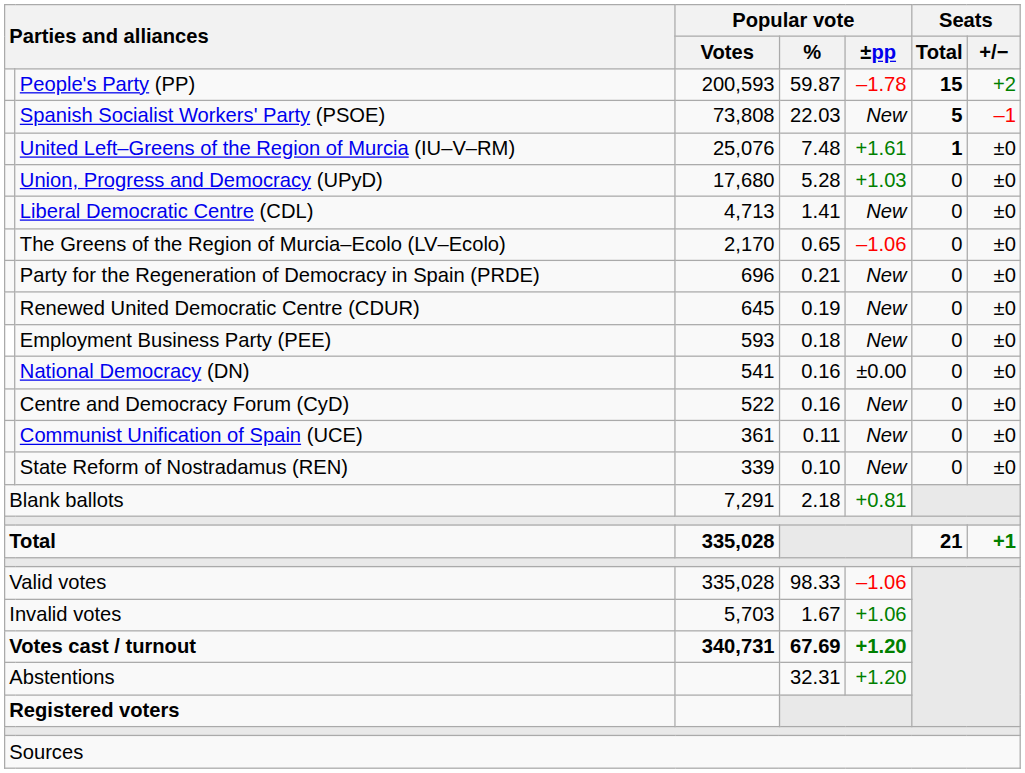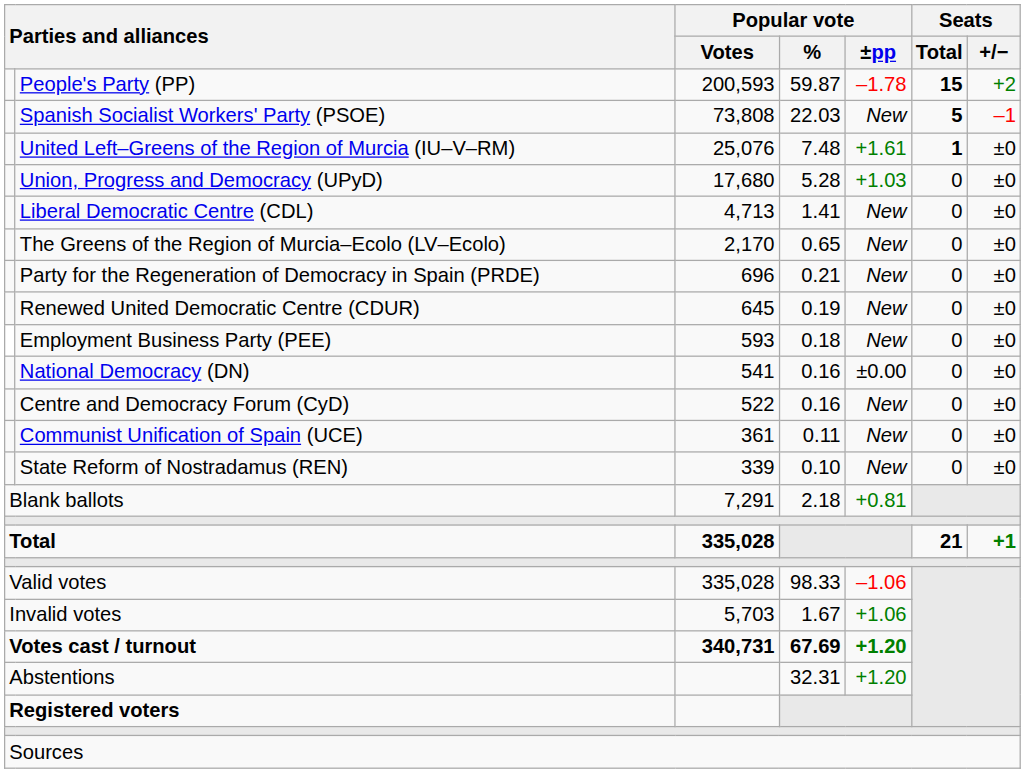(881, 244) –1.06 -> (886, 244) New
